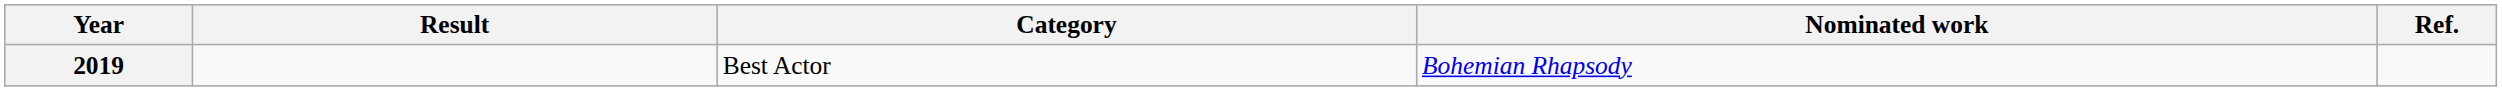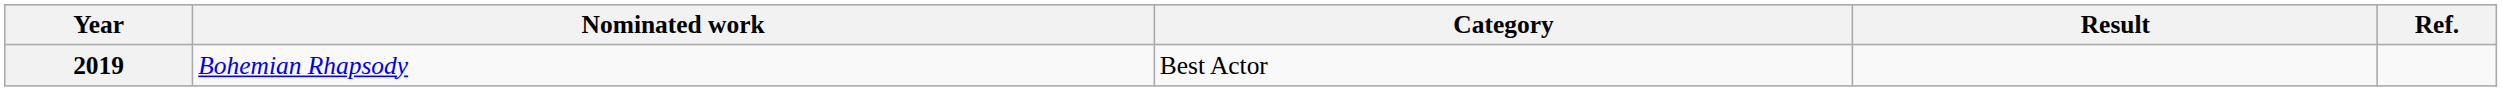columns swapped: (1897, 24) <-> (455, 24)
